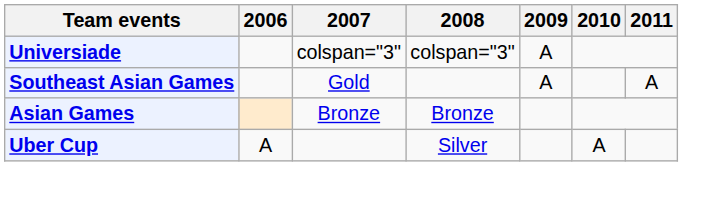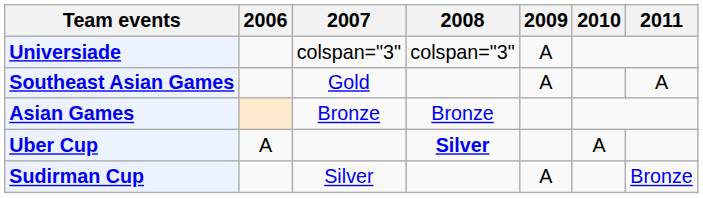(463, 145) normal -> (463, 145) bold
+ row: (77, 176)
